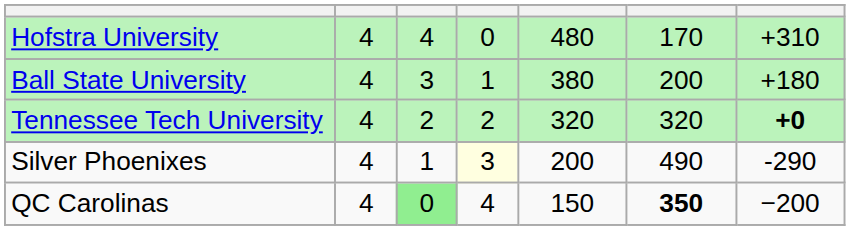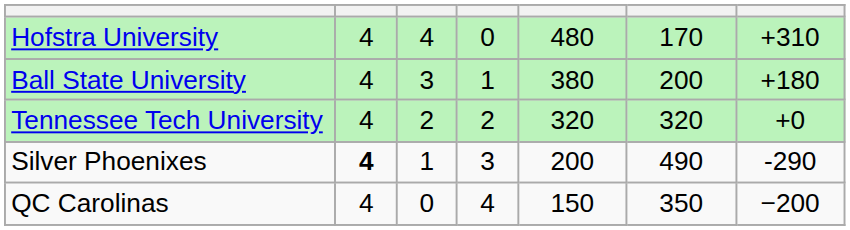(790, 120) bold -> (790, 120) normal
(366, 162) normal -> (366, 162) bold
(488, 162) lightyellow background -> (488, 162) no background
(427, 203) lightgreen background -> (427, 203) no background
(681, 203) bold -> (681, 203) normal
